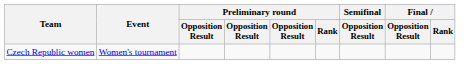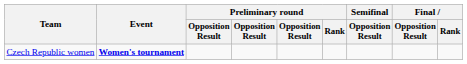(138, 52) normal -> (141, 52) bold
